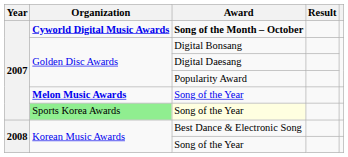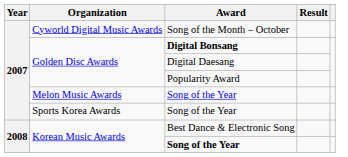(101, 29) bold -> (97, 29) normal
(239, 29) bold -> (228, 29) normal
(208, 45) normal -> (202, 45) bold
(79, 95) bold -> (77, 95) normal
(76, 111) lightgreen background -> (76, 111) no background
(209, 111) lightyellow background -> (202, 111) no background
(209, 144) normal -> (203, 144) bold
